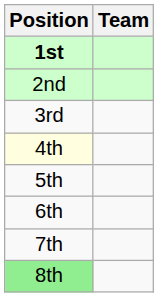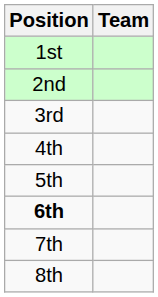(49, 52) bold -> (49, 52) normal
(49, 148) lightyellow background -> (49, 148) no background
(49, 212) normal -> (49, 212) bold
(49, 276) lightgreen background -> (49, 276) no background
